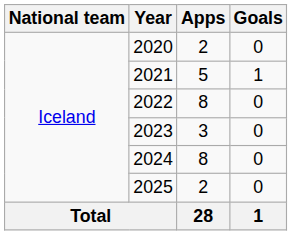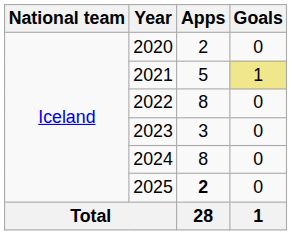(258, 74) no background -> (258, 74) khaki background
(203, 187) normal -> (203, 187) bold
